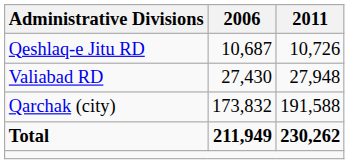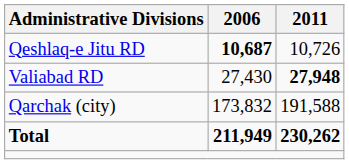(247, 48) normal -> (247, 48) bold
(315, 77) normal -> (315, 77) bold
